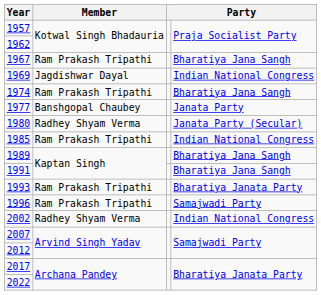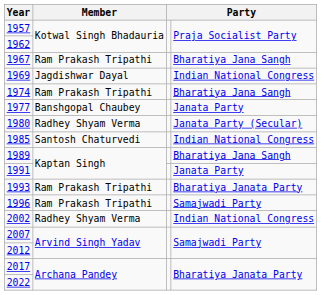(94, 139) Ram Prakash Tripathi -> (88, 139) Santosh Chaturvedi
(232, 171) Bharatiya Jana Sangh -> (208, 171) Janata Party
